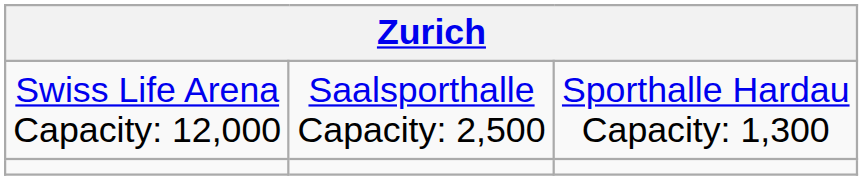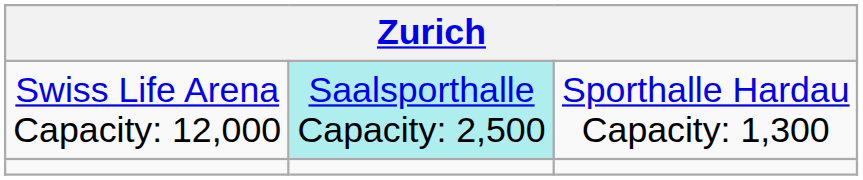(422, 109) no background -> (422, 109) paleturquoise background
